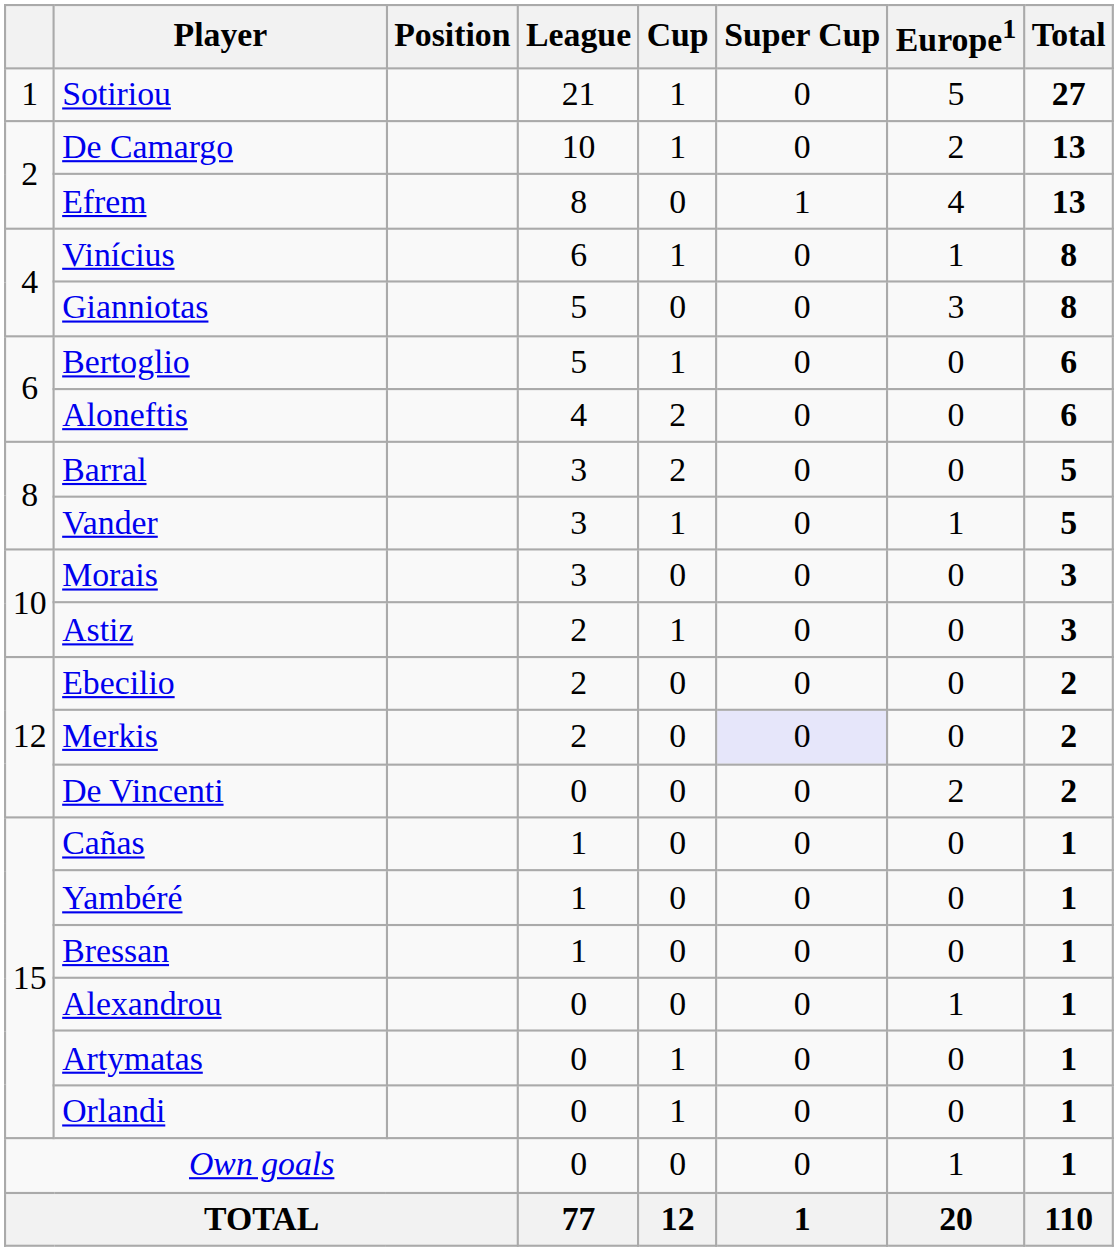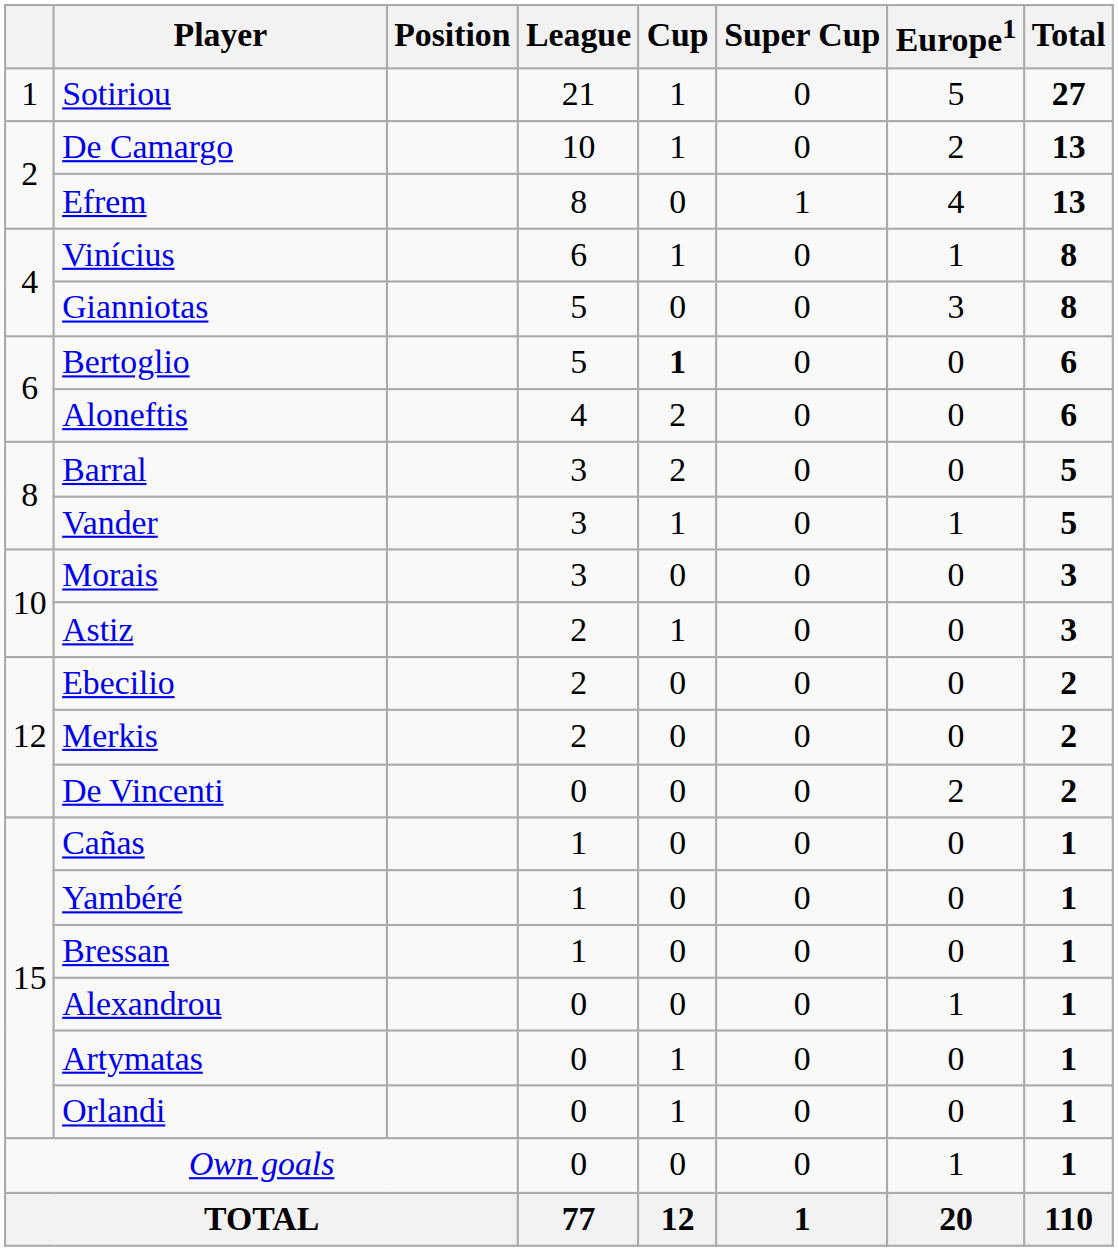(678, 361) normal -> (678, 361) bold
(802, 736) lavender background -> (802, 736) no background
